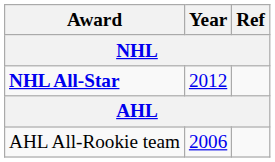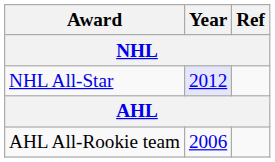(64, 80) bold -> (61, 80) normal
(208, 80) no background -> (208, 80) lavender background
